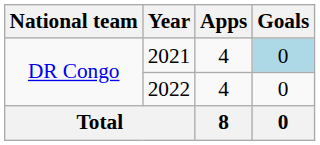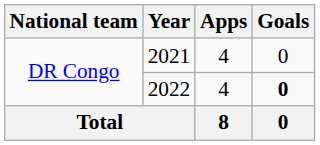(283, 55) lightblue background -> (283, 55) no background
(283, 88) normal -> (283, 88) bold
